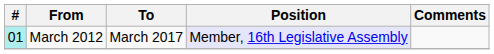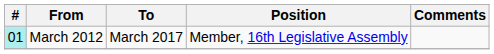(299, 37) lavender background -> (299, 37) no background
